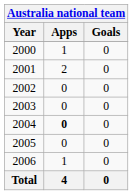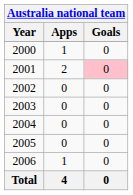(106, 69) no background -> (106, 69) pink background
(64, 124) bold -> (64, 124) normal
